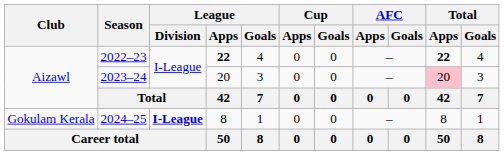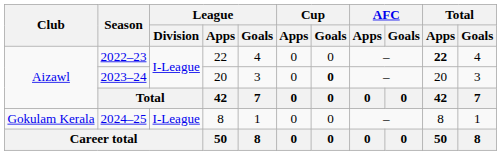(223, 56) bold -> (220, 56) normal
(333, 77) normal -> (331, 77) bold
(443, 77) pink background -> (441, 77) no background
(178, 118) bold -> (176, 118) normal
